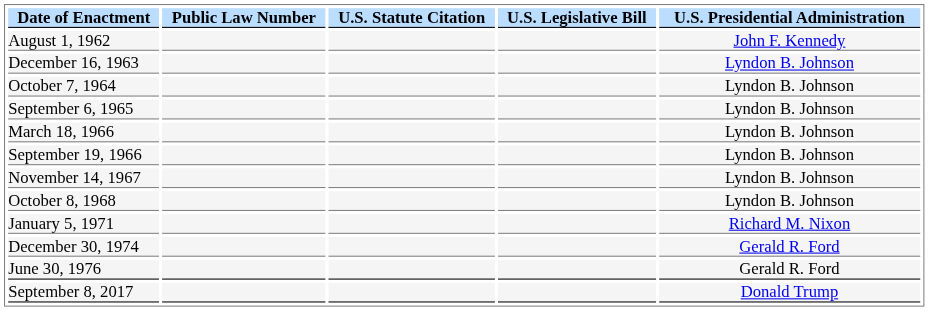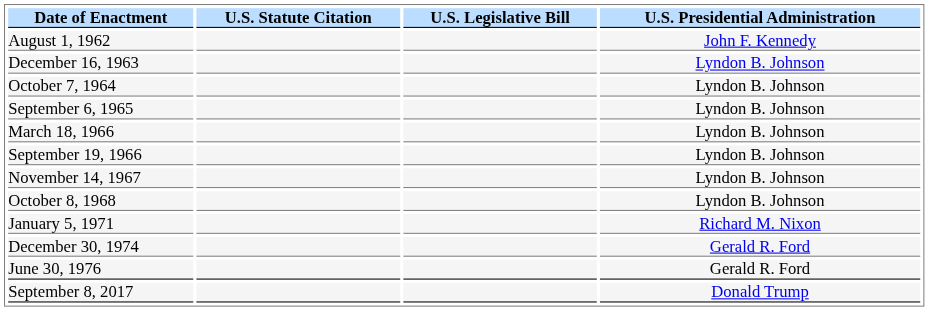- column: (244, 17)
